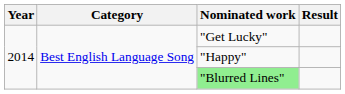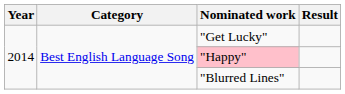(223, 57) no background -> (223, 57) pink background
(242, 78) lightgreen background -> (242, 78) no background
